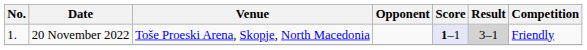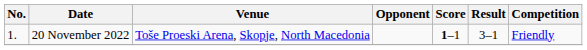(451, 34) lavender background -> (451, 34) no background
(489, 34) lightgrey background -> (489, 34) no background
